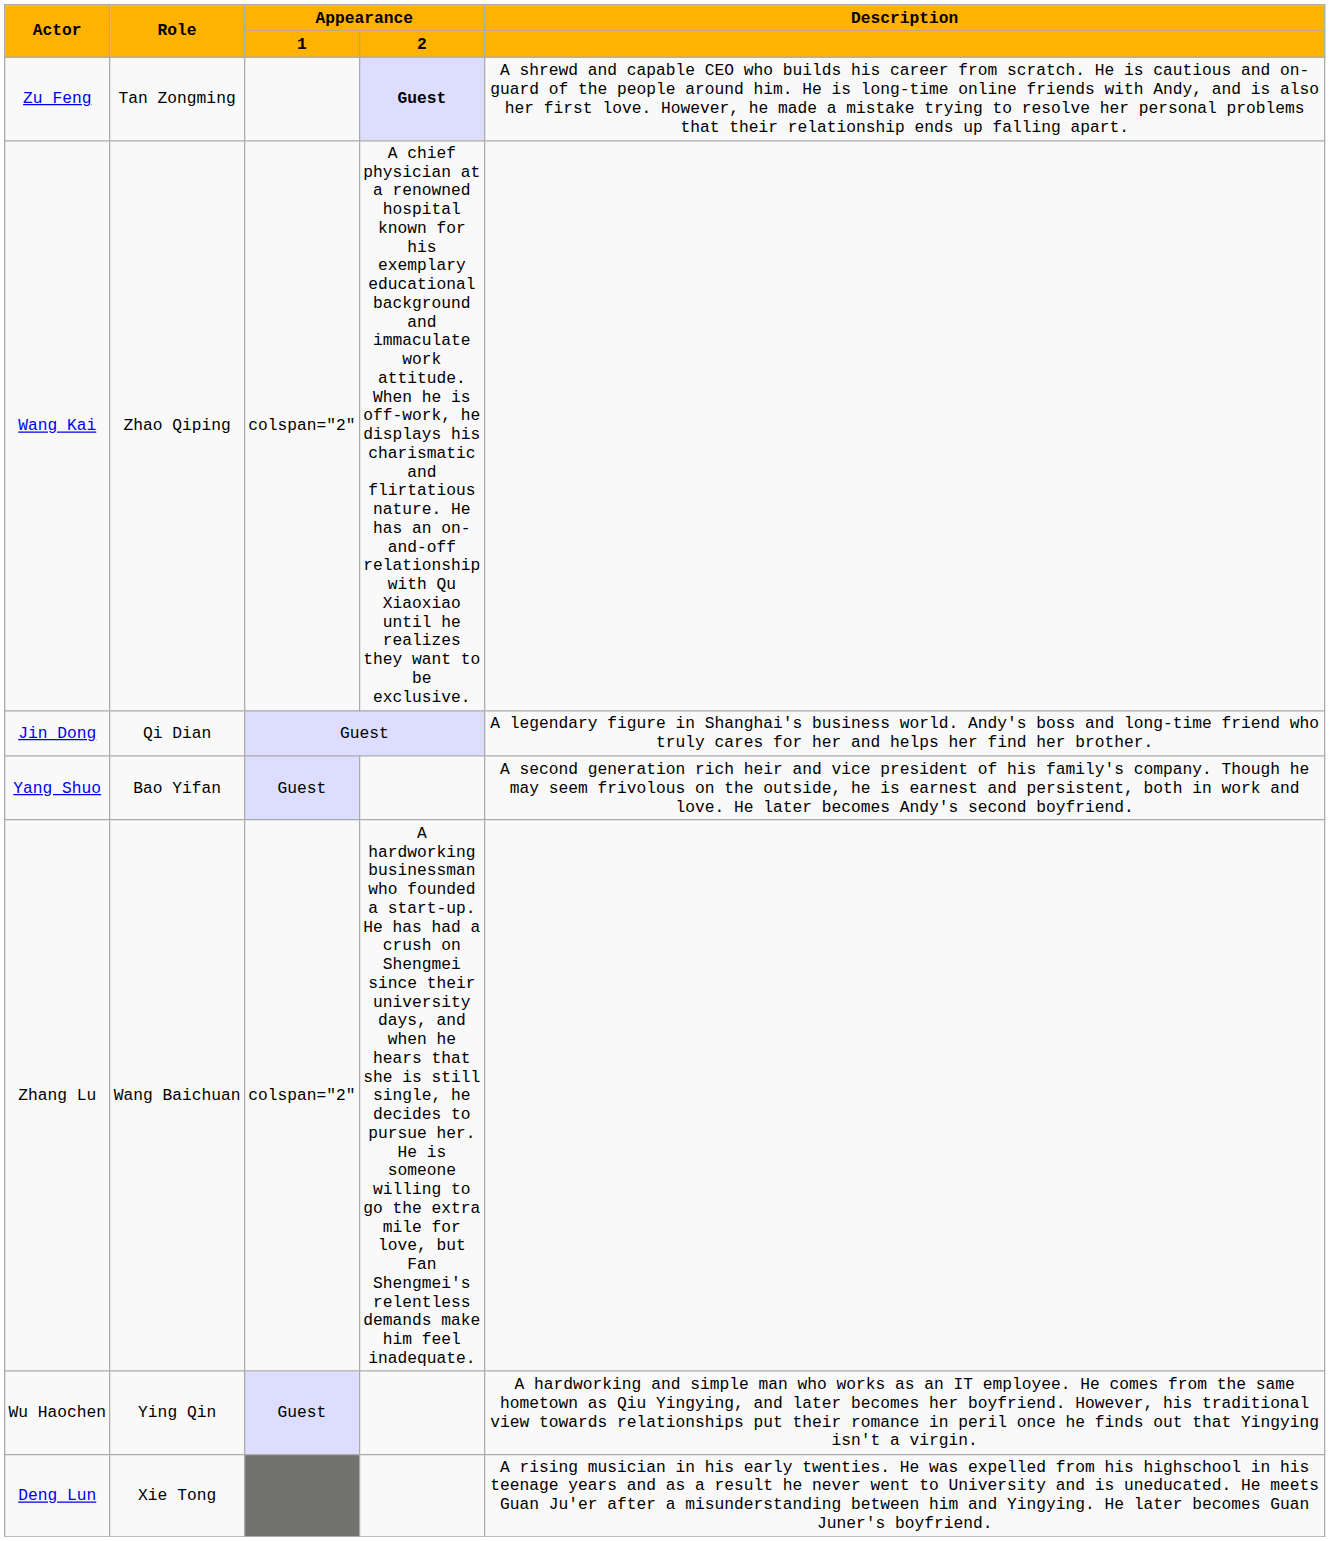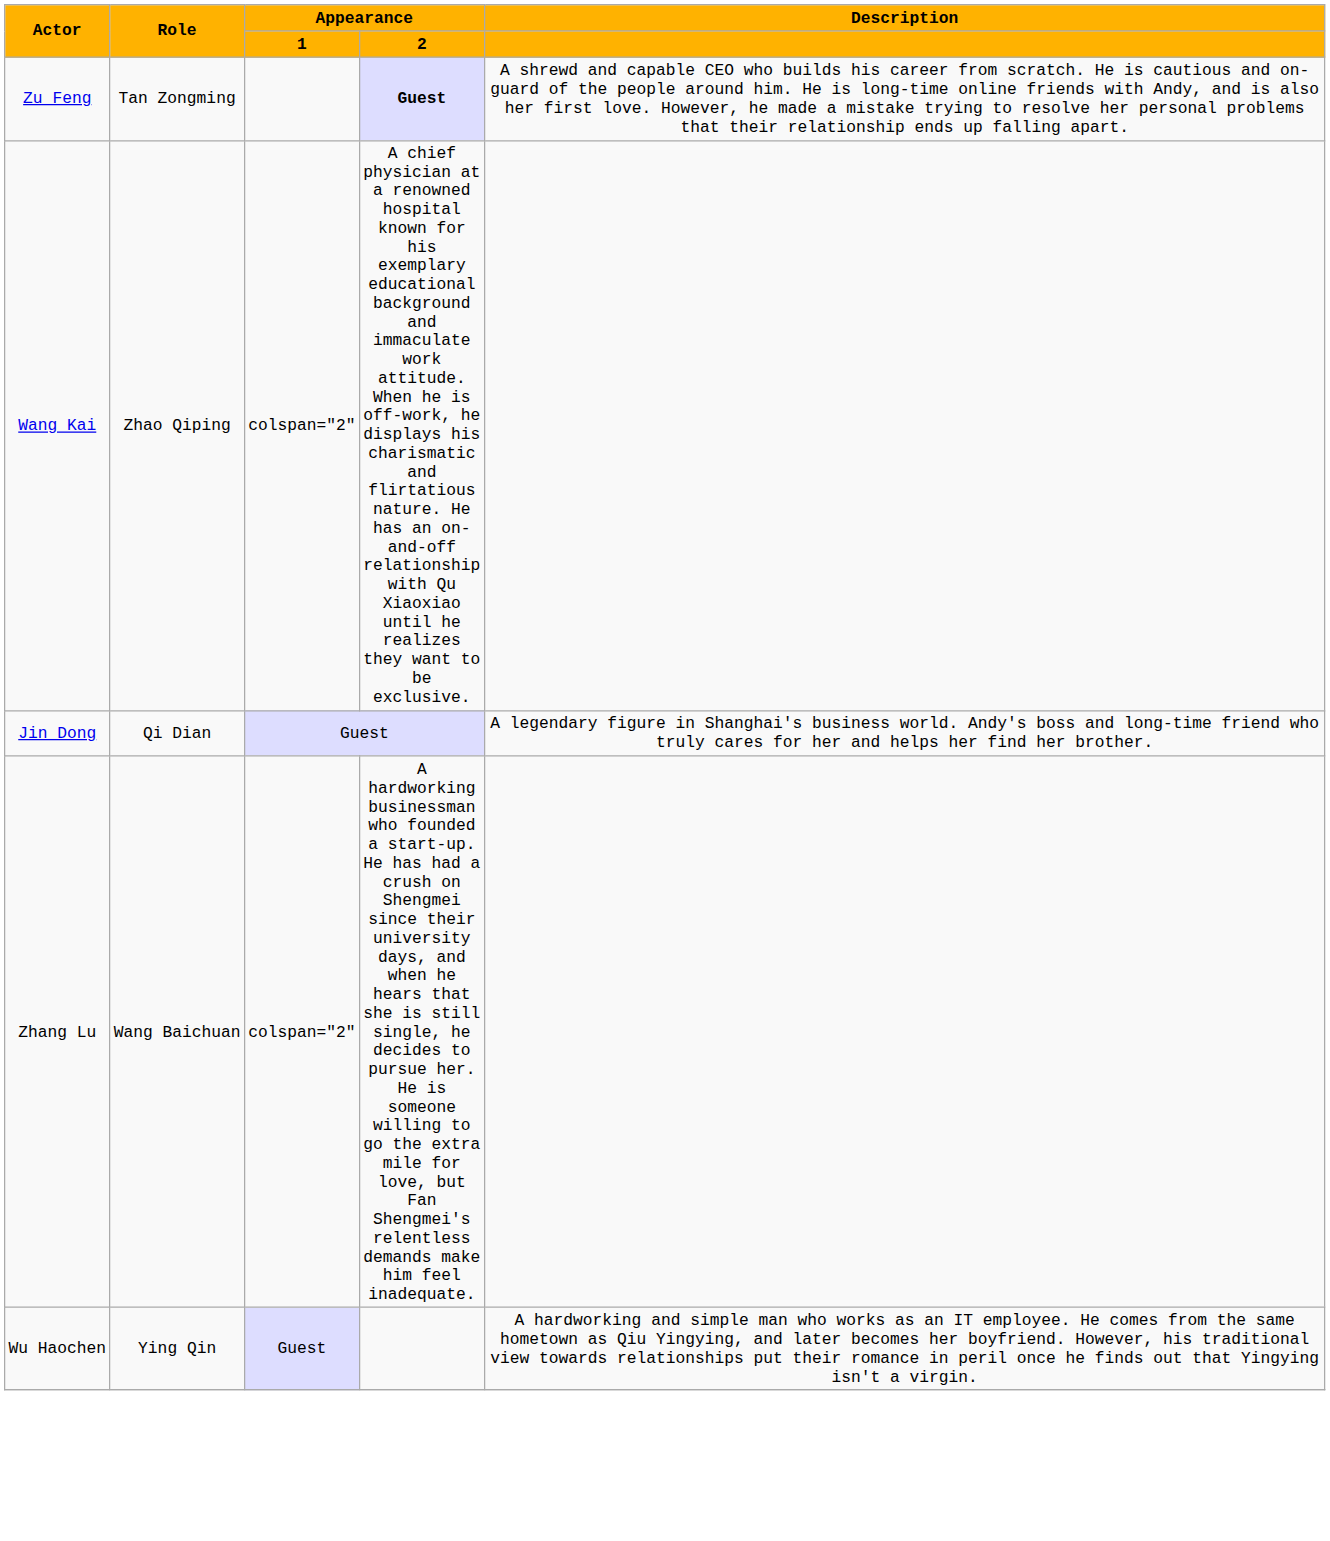- row: (57, 788)
- row: (57, 1495)
